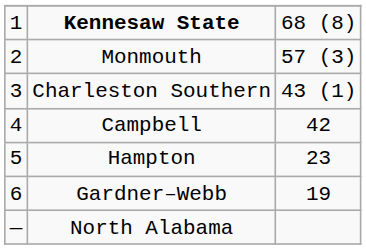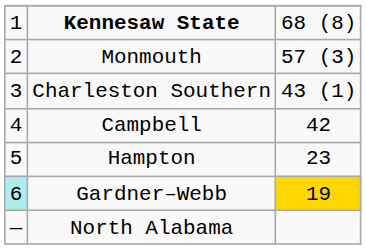(16, 193) no background -> (16, 193) paleturquoise background
(319, 193) no background -> (319, 193) gold background
